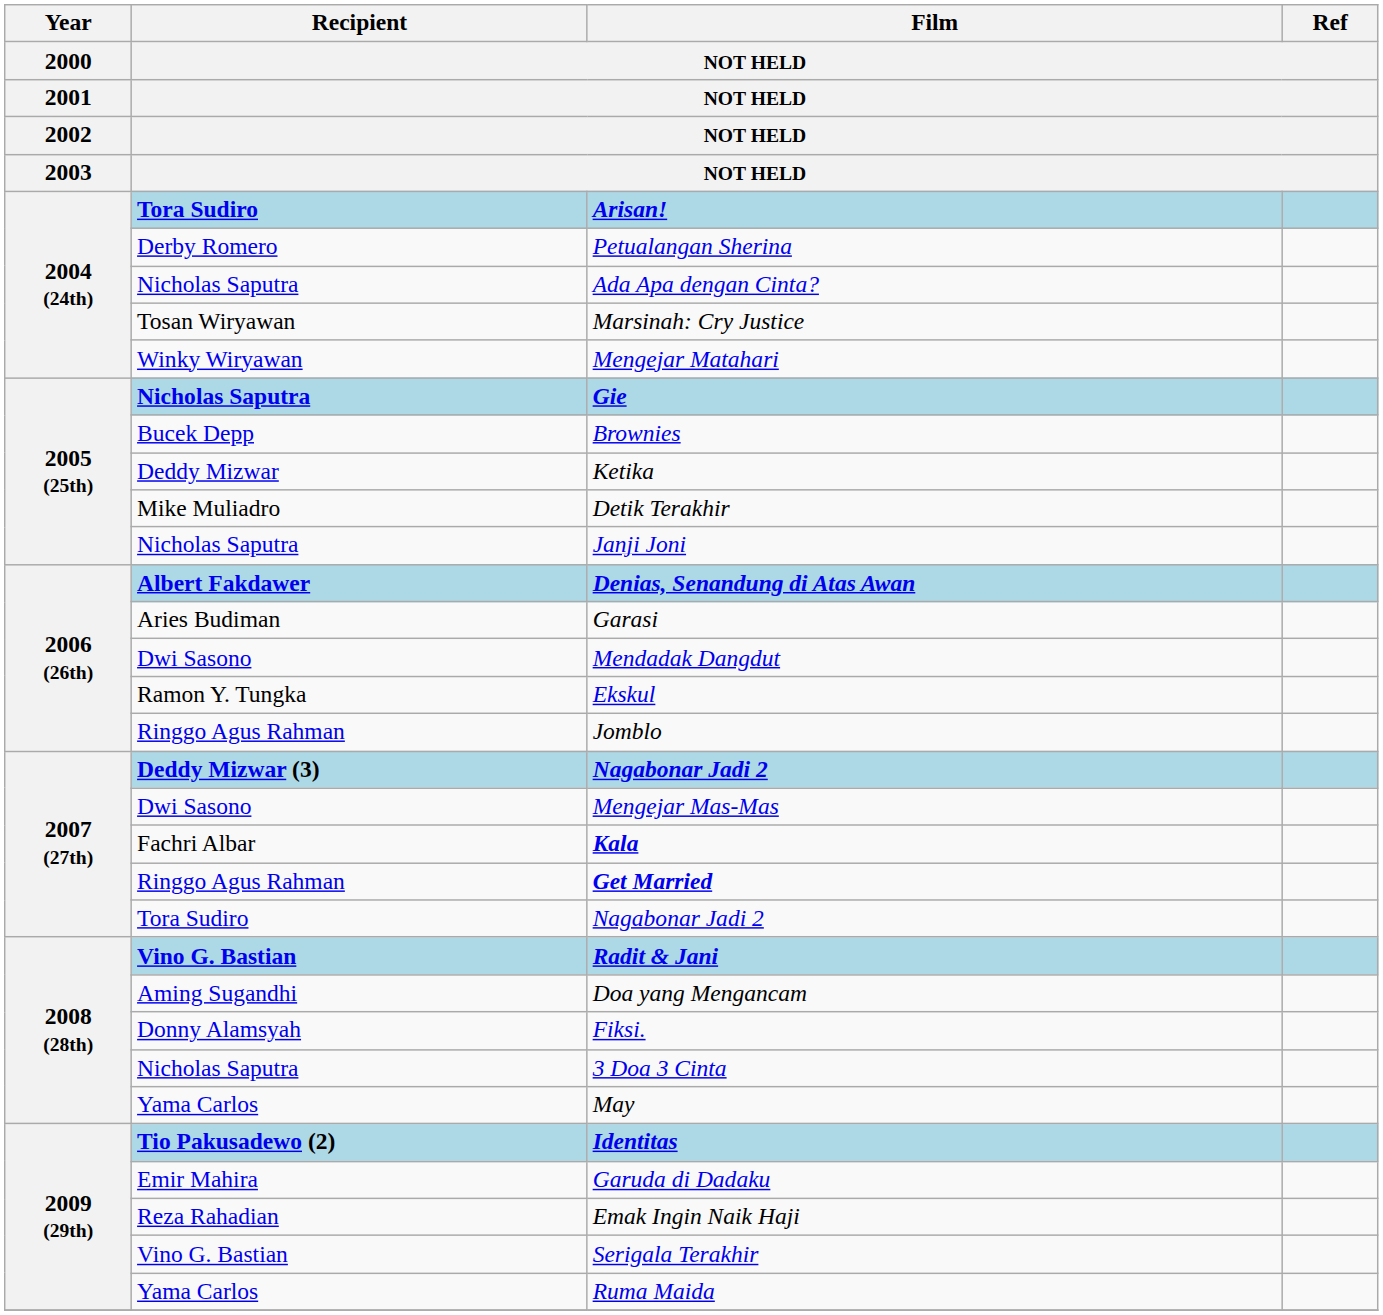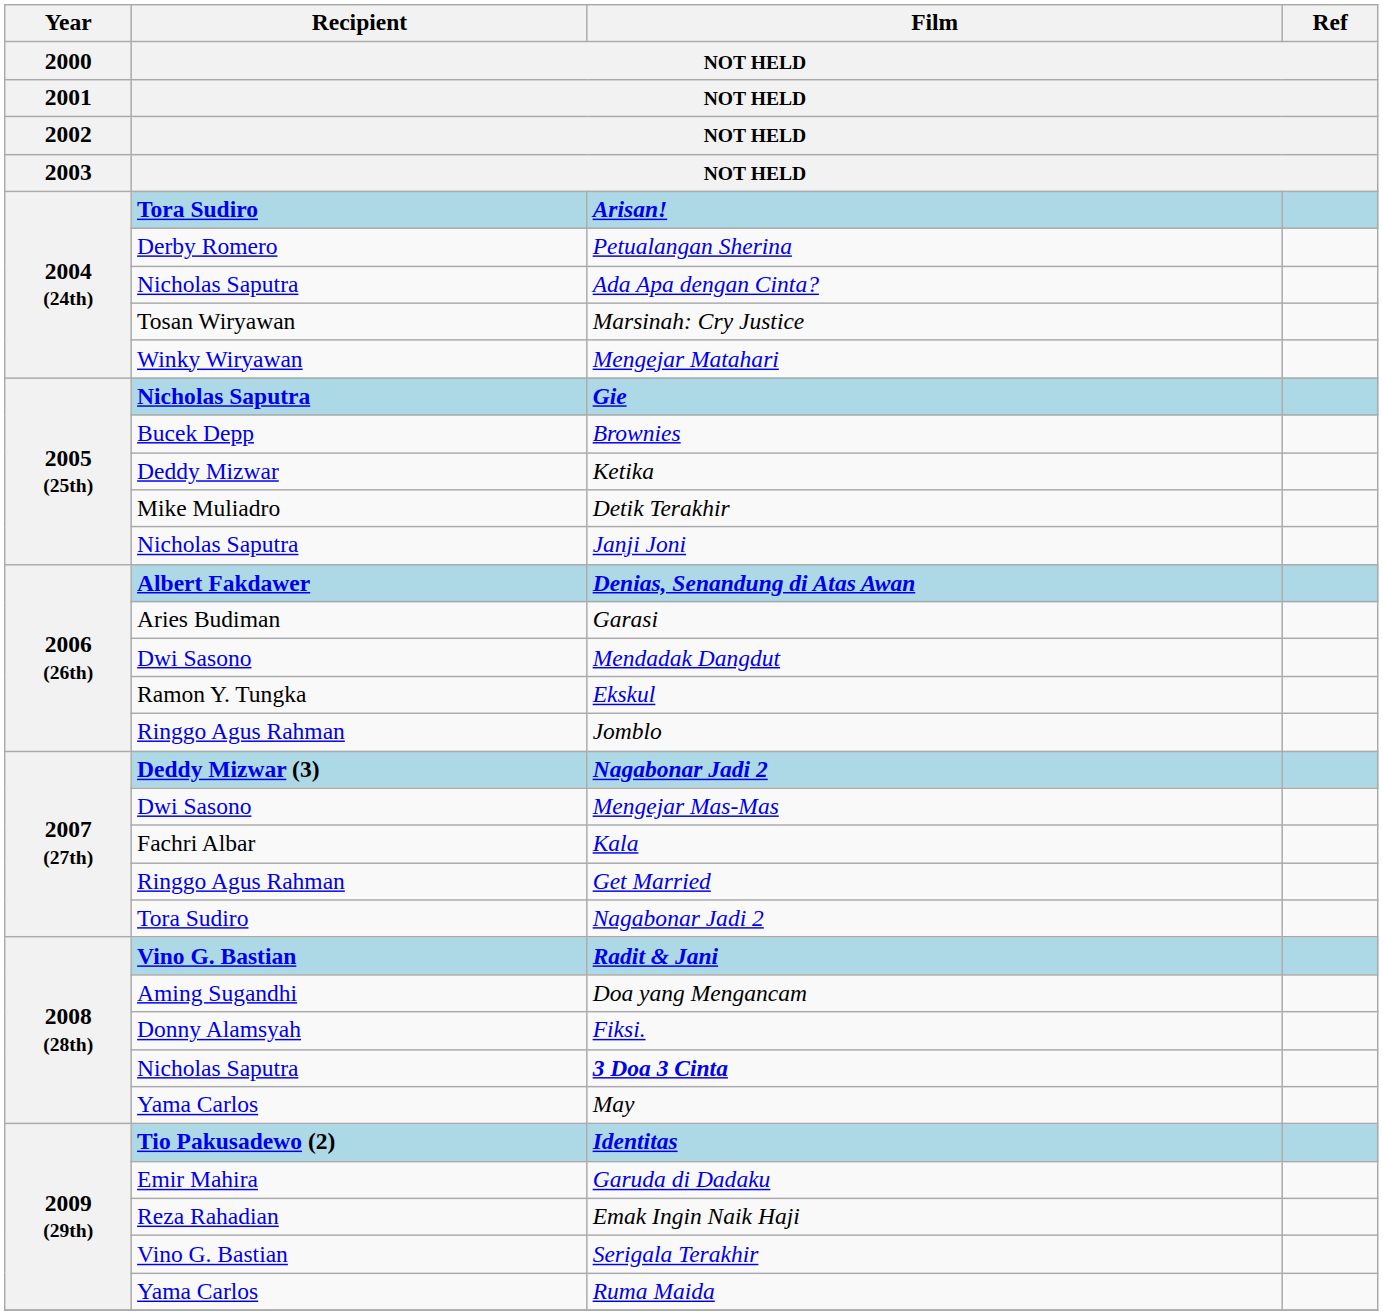(616, 843) bold -> (616, 843) normal
(652, 881) bold -> (652, 881) normal
(660, 1067) normal -> (660, 1067) bold
